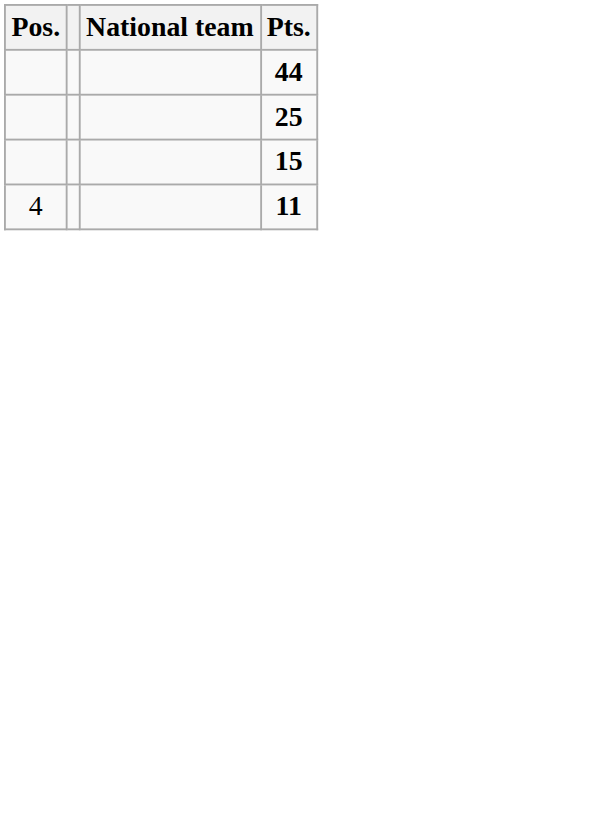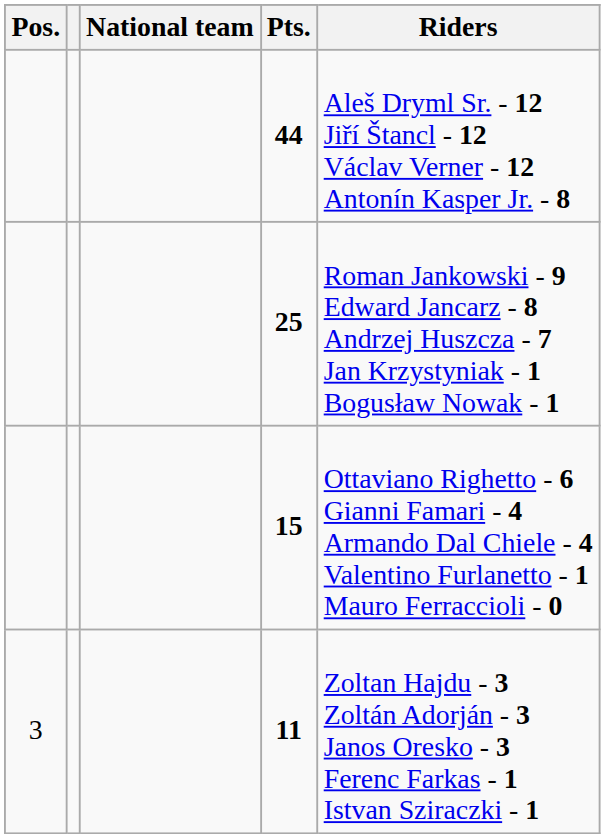+ column: (458, 26)
(36, 205) 4 -> (36, 730) 3
